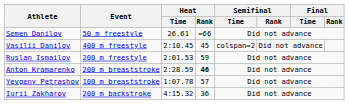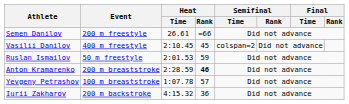(112, 33) 50 m freestyle -> (115, 33) 200 m freestyle
(115, 57) 200 m freestyle -> (112, 57) 50 m freestyle
